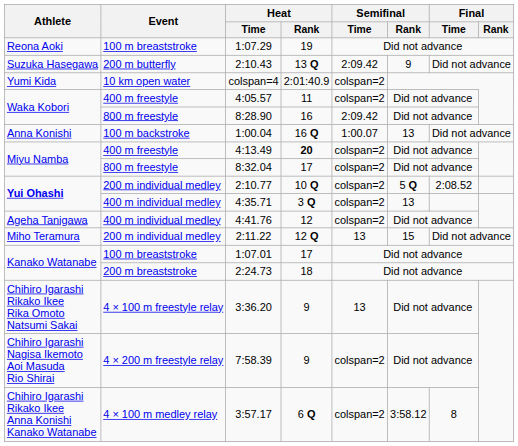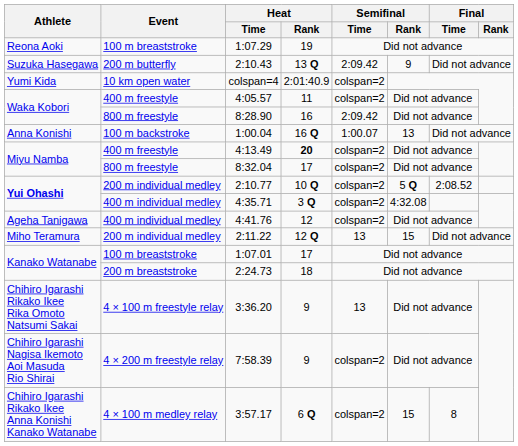(408, 203) 13 -> (408, 203) 4:32.08
(408, 415) 3:58.12 -> (408, 415) 15
